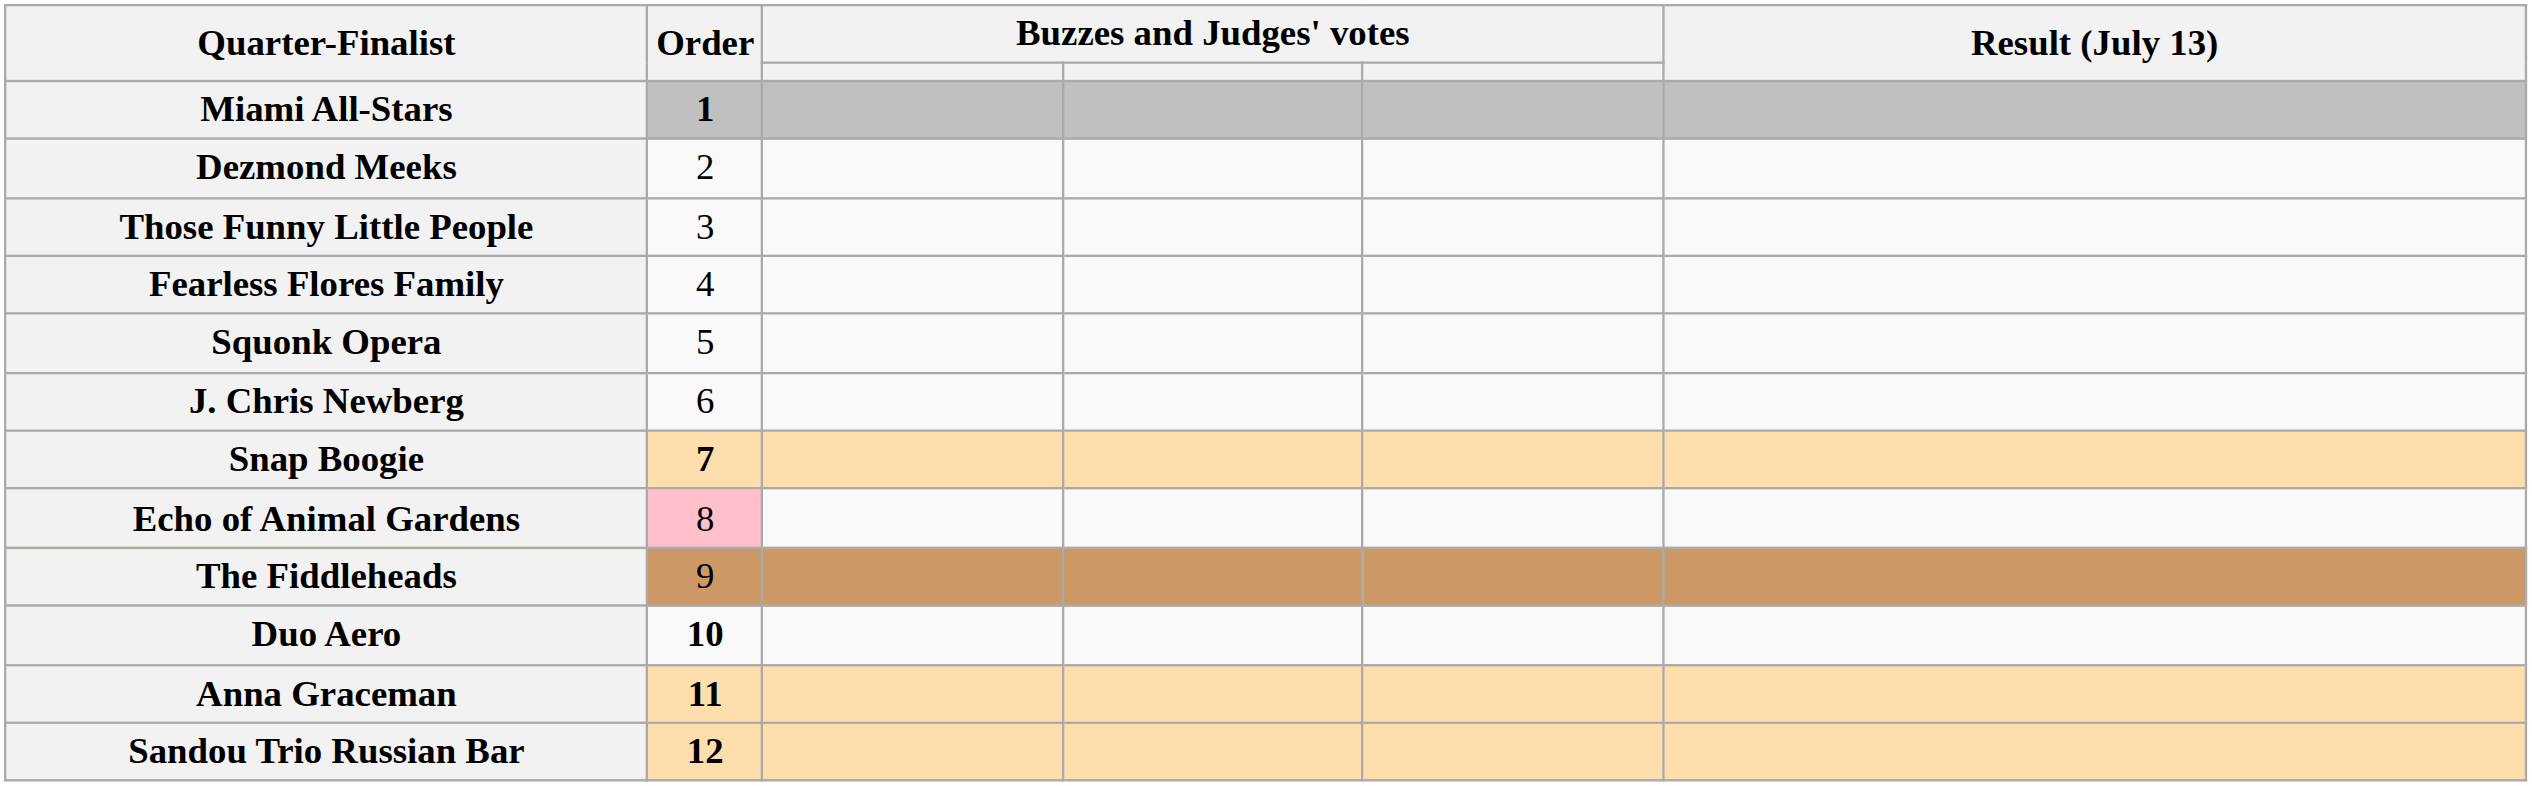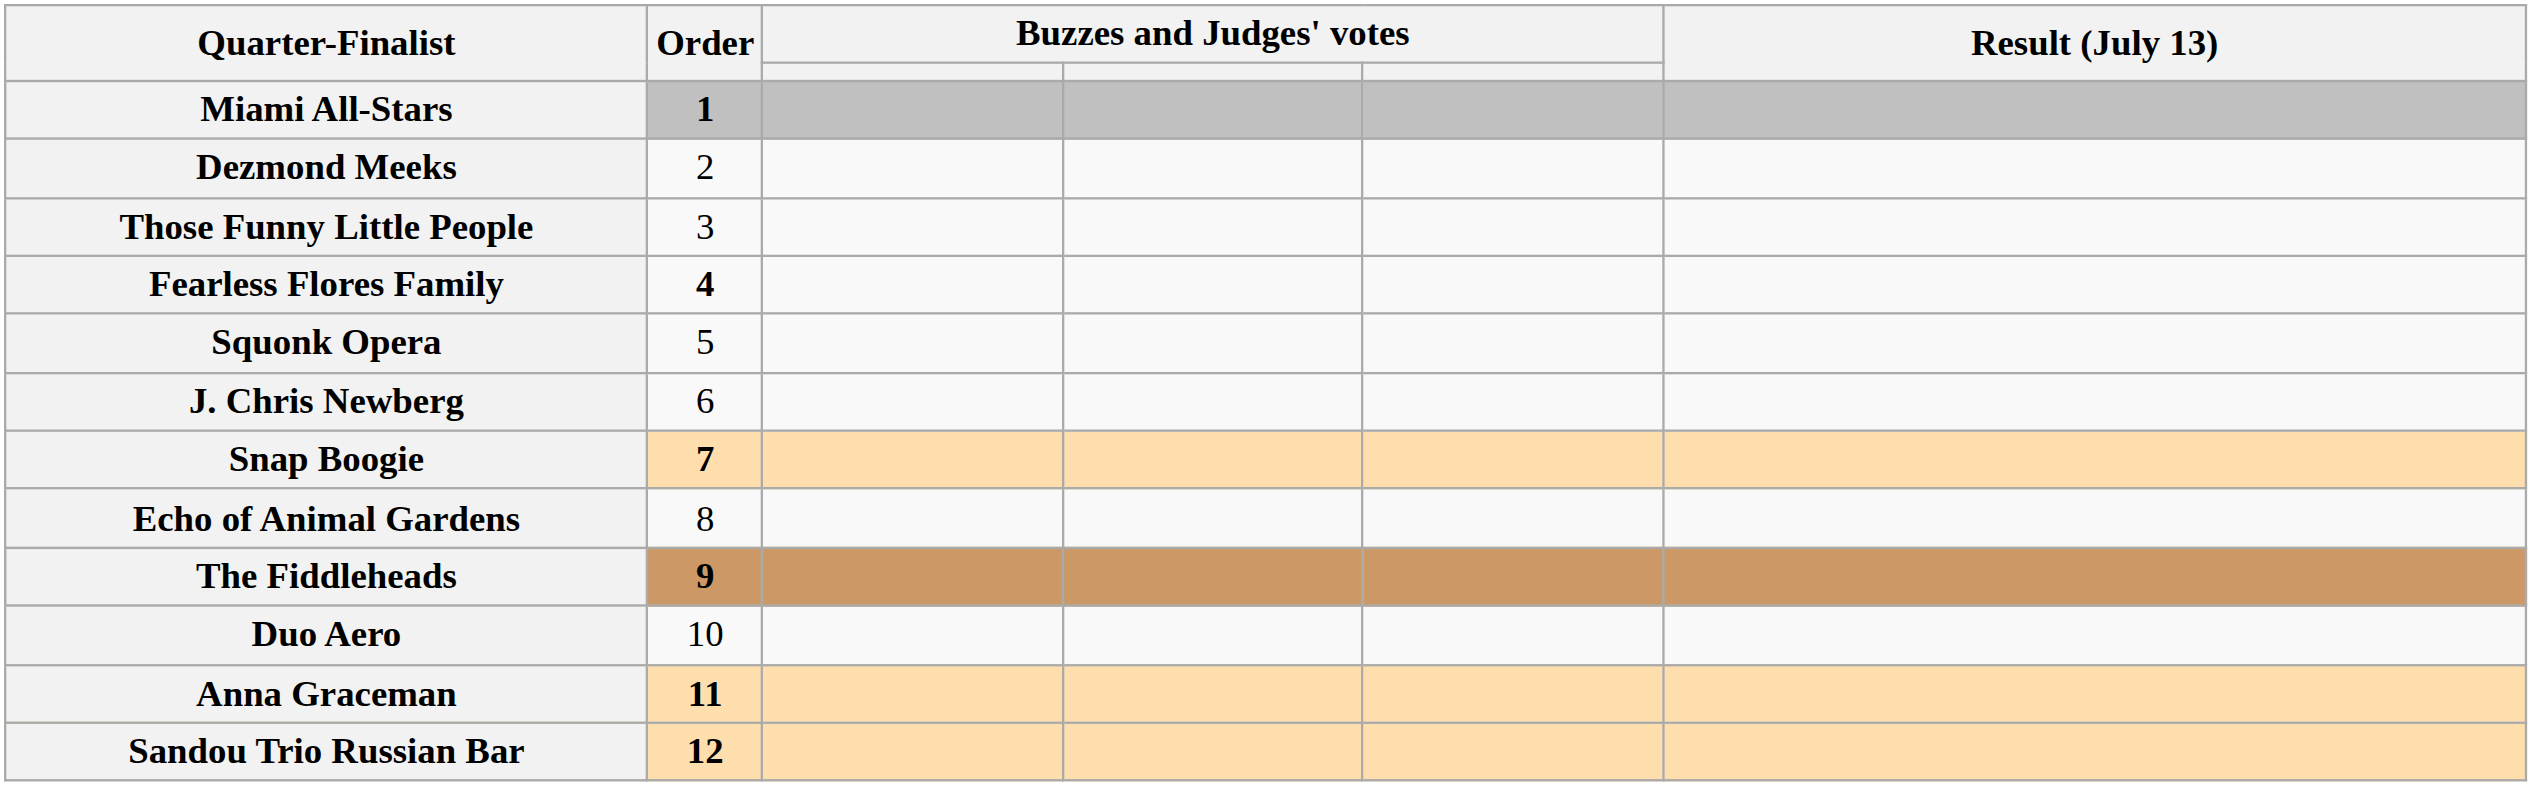(705, 284) normal -> (705, 284) bold
(705, 517) pink background -> (705, 517) no background
(705, 575) normal -> (705, 575) bold
(705, 634) bold -> (705, 634) normal
